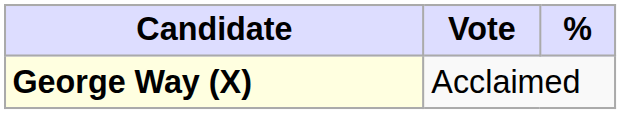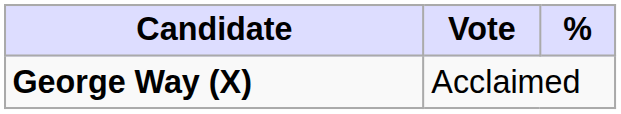(132, 81) lightyellow background -> (132, 81) no background
